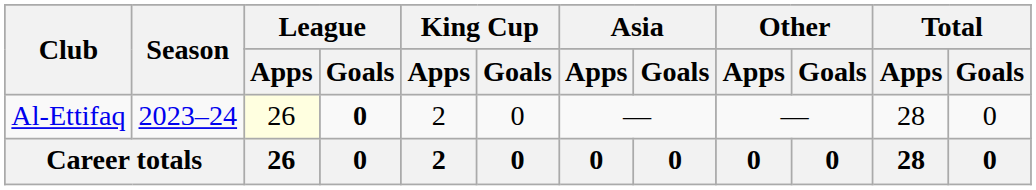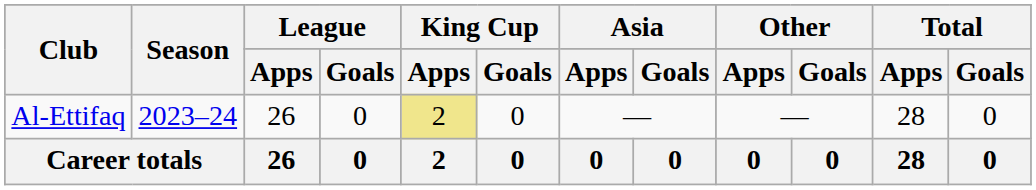(281, 116) lightyellow background -> (281, 116) no background
(360, 116) bold -> (360, 116) normal
(439, 116) no background -> (439, 116) khaki background
